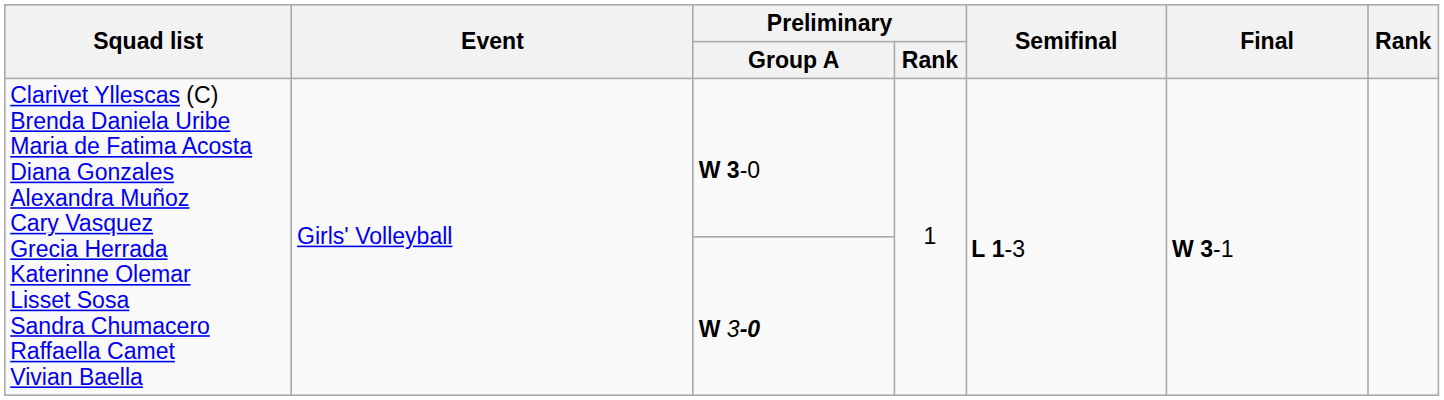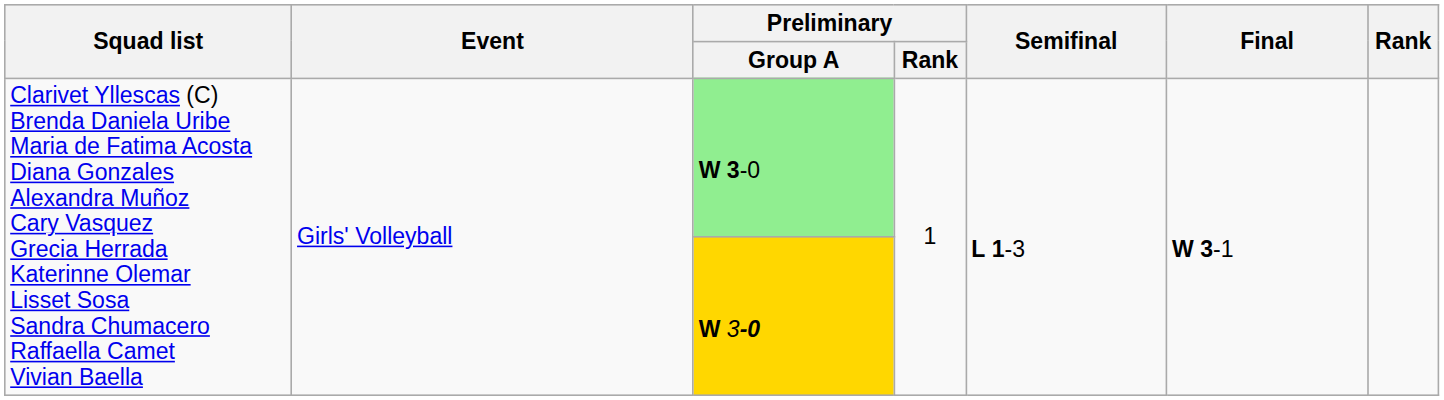(729, 170) no background -> (729, 170) lightgreen background
(729, 329) no background -> (729, 329) gold background
